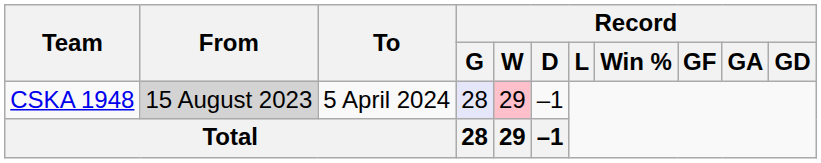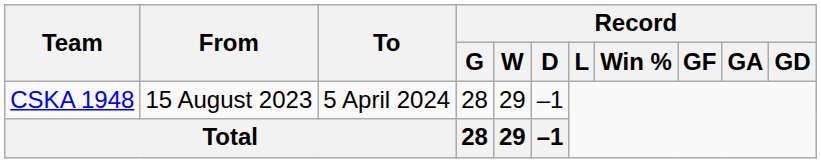(229, 99) lightgrey background -> (229, 99) no background
(475, 99) lavender background -> (475, 99) no background
(512, 99) pink background -> (512, 99) no background
